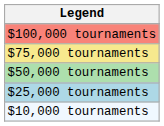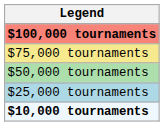(82, 34) normal -> (82, 34) bold
(78, 112) normal -> (78, 112) bold
